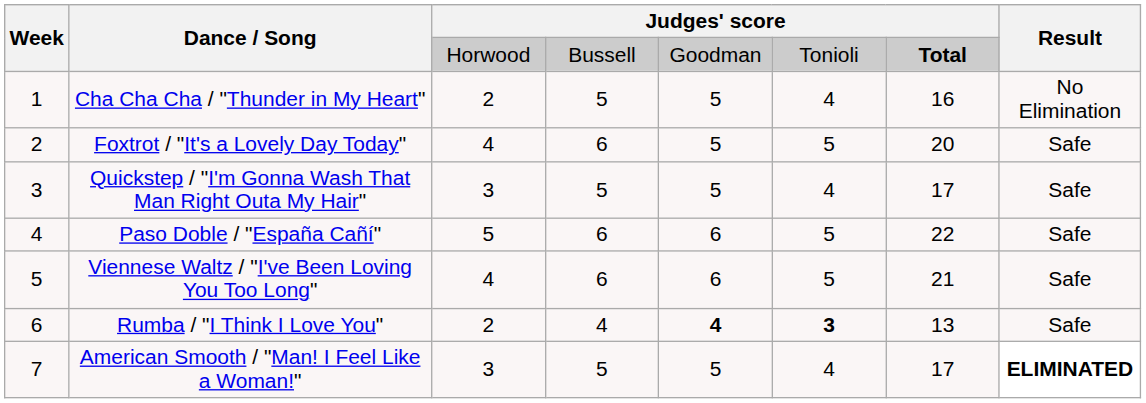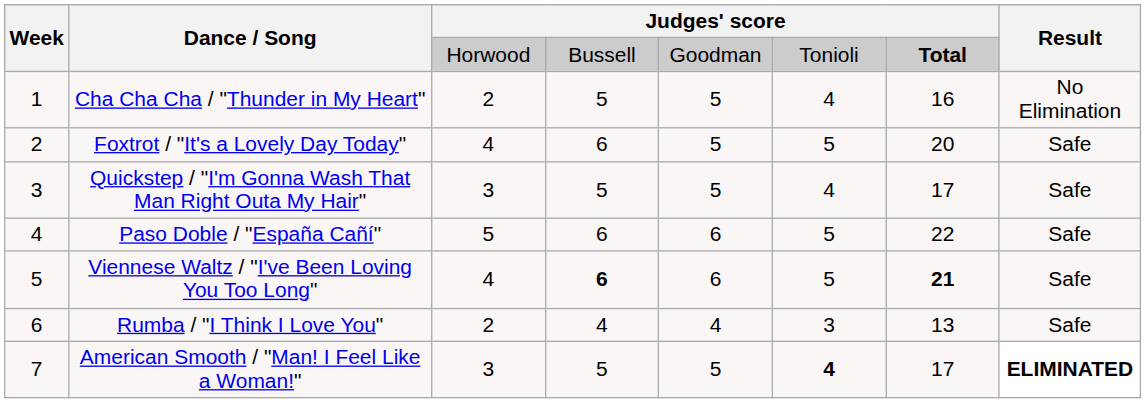(602, 279) normal -> (602, 279) bold
(943, 279) normal -> (943, 279) bold
(716, 324) bold -> (716, 324) normal
(829, 324) bold -> (829, 324) normal
(829, 369) normal -> (829, 369) bold
